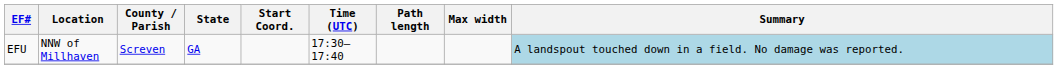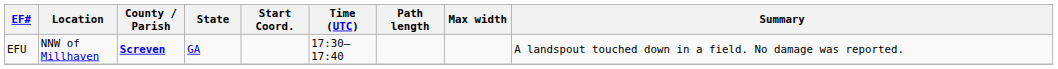(142, 49) normal -> (142, 49) bold
(709, 49) lightblue background -> (709, 49) no background
